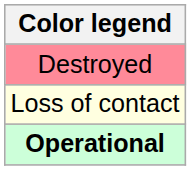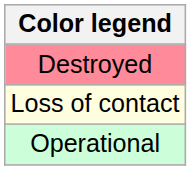(95, 143) bold -> (95, 143) normal
